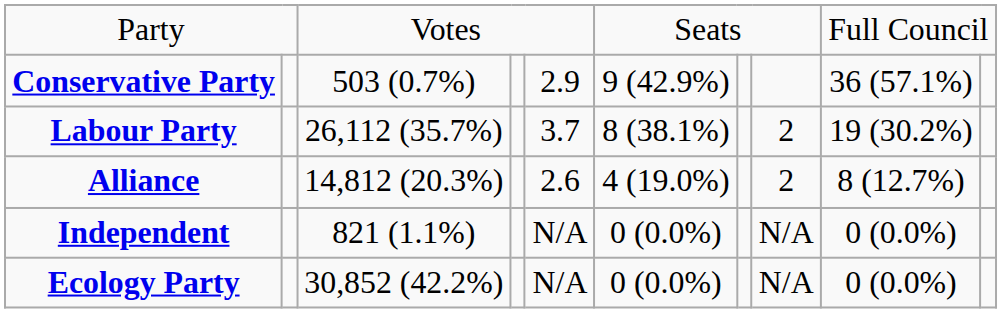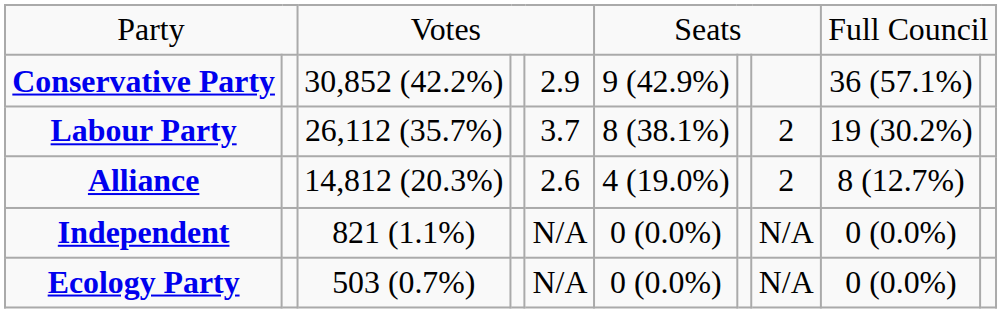(404, 80) 503 (0.7%) -> (404, 80) 30,852 (42.2%)
(404, 282) 30,852 (42.2%) -> (404, 282) 503 (0.7%)
